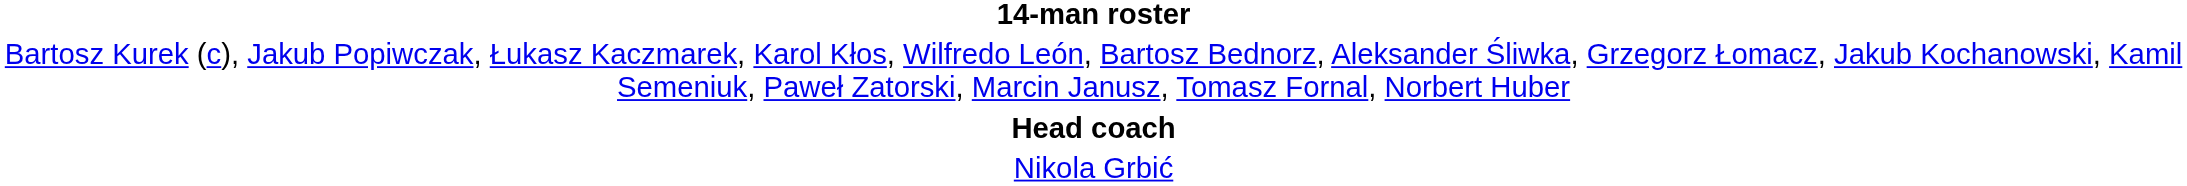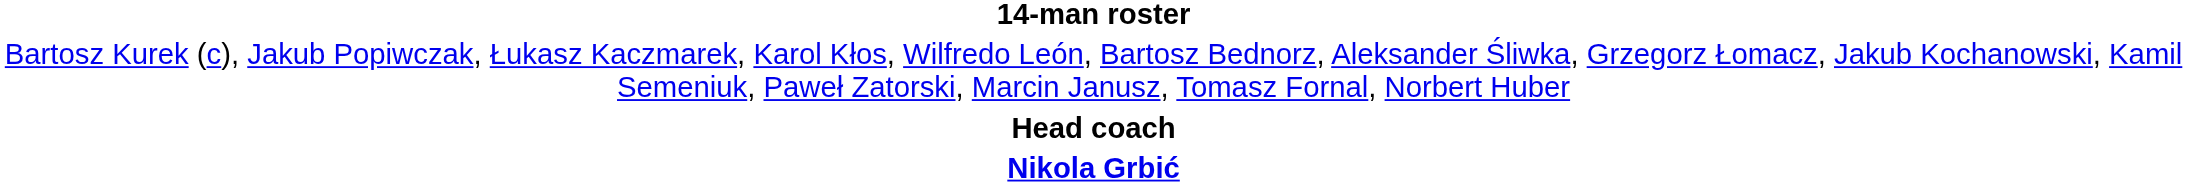(1094, 168) normal -> (1094, 168) bold
